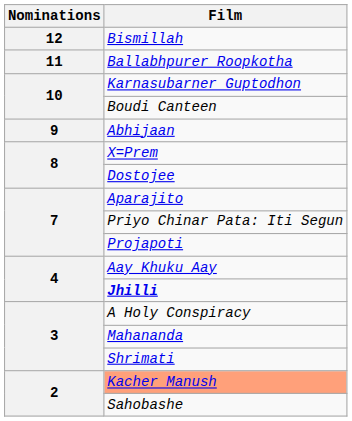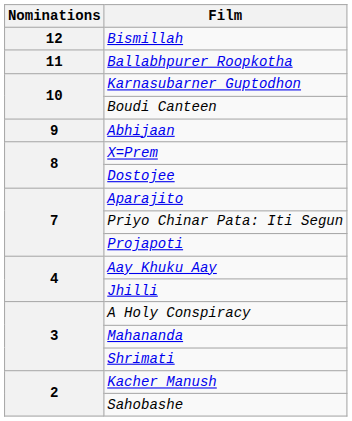(133, 291) bold -> (133, 291) normal
(162, 382) lightsalmon background -> (162, 382) no background
